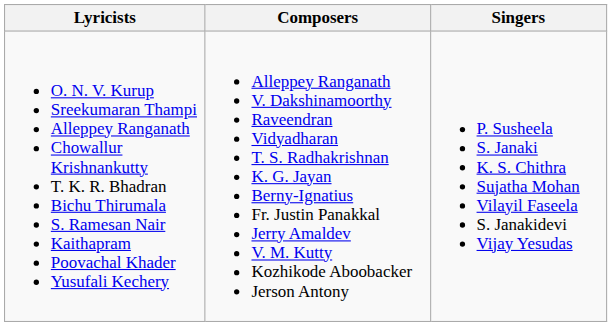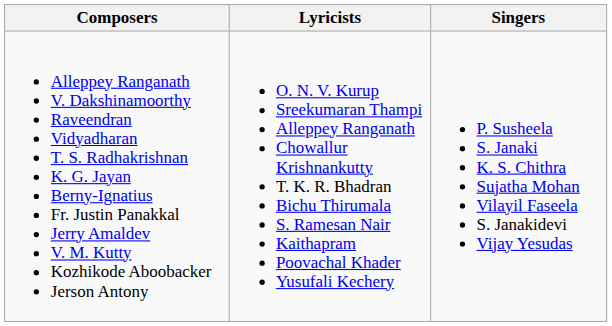columns swapped: (105, 17) <-> (318, 17)
